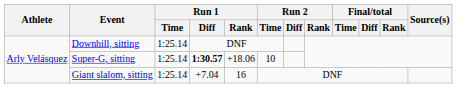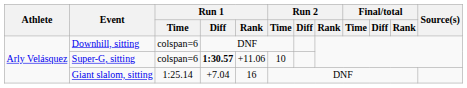(172, 43) 1:25.14 -> (178, 43) colspan=6
(172, 59) 1:25.14 -> (178, 59) colspan=6
(241, 59) +18.06 -> (252, 59) +11.06
